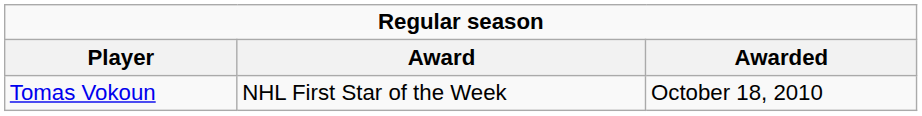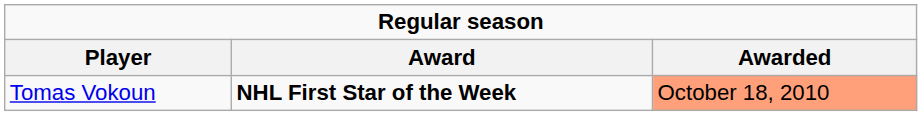(374, 92) normal -> (376, 92) bold
(737, 92) no background -> (743, 92) lightsalmon background
